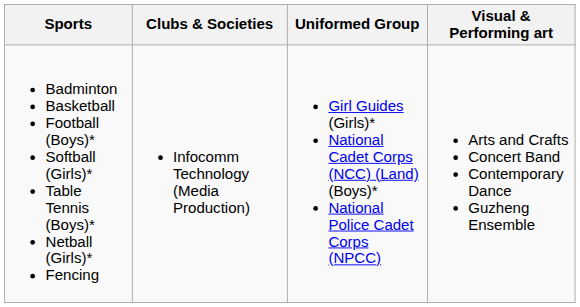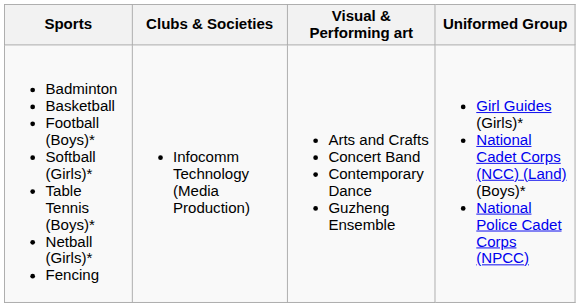columns swapped: (501, 24) <-> (357, 24)
